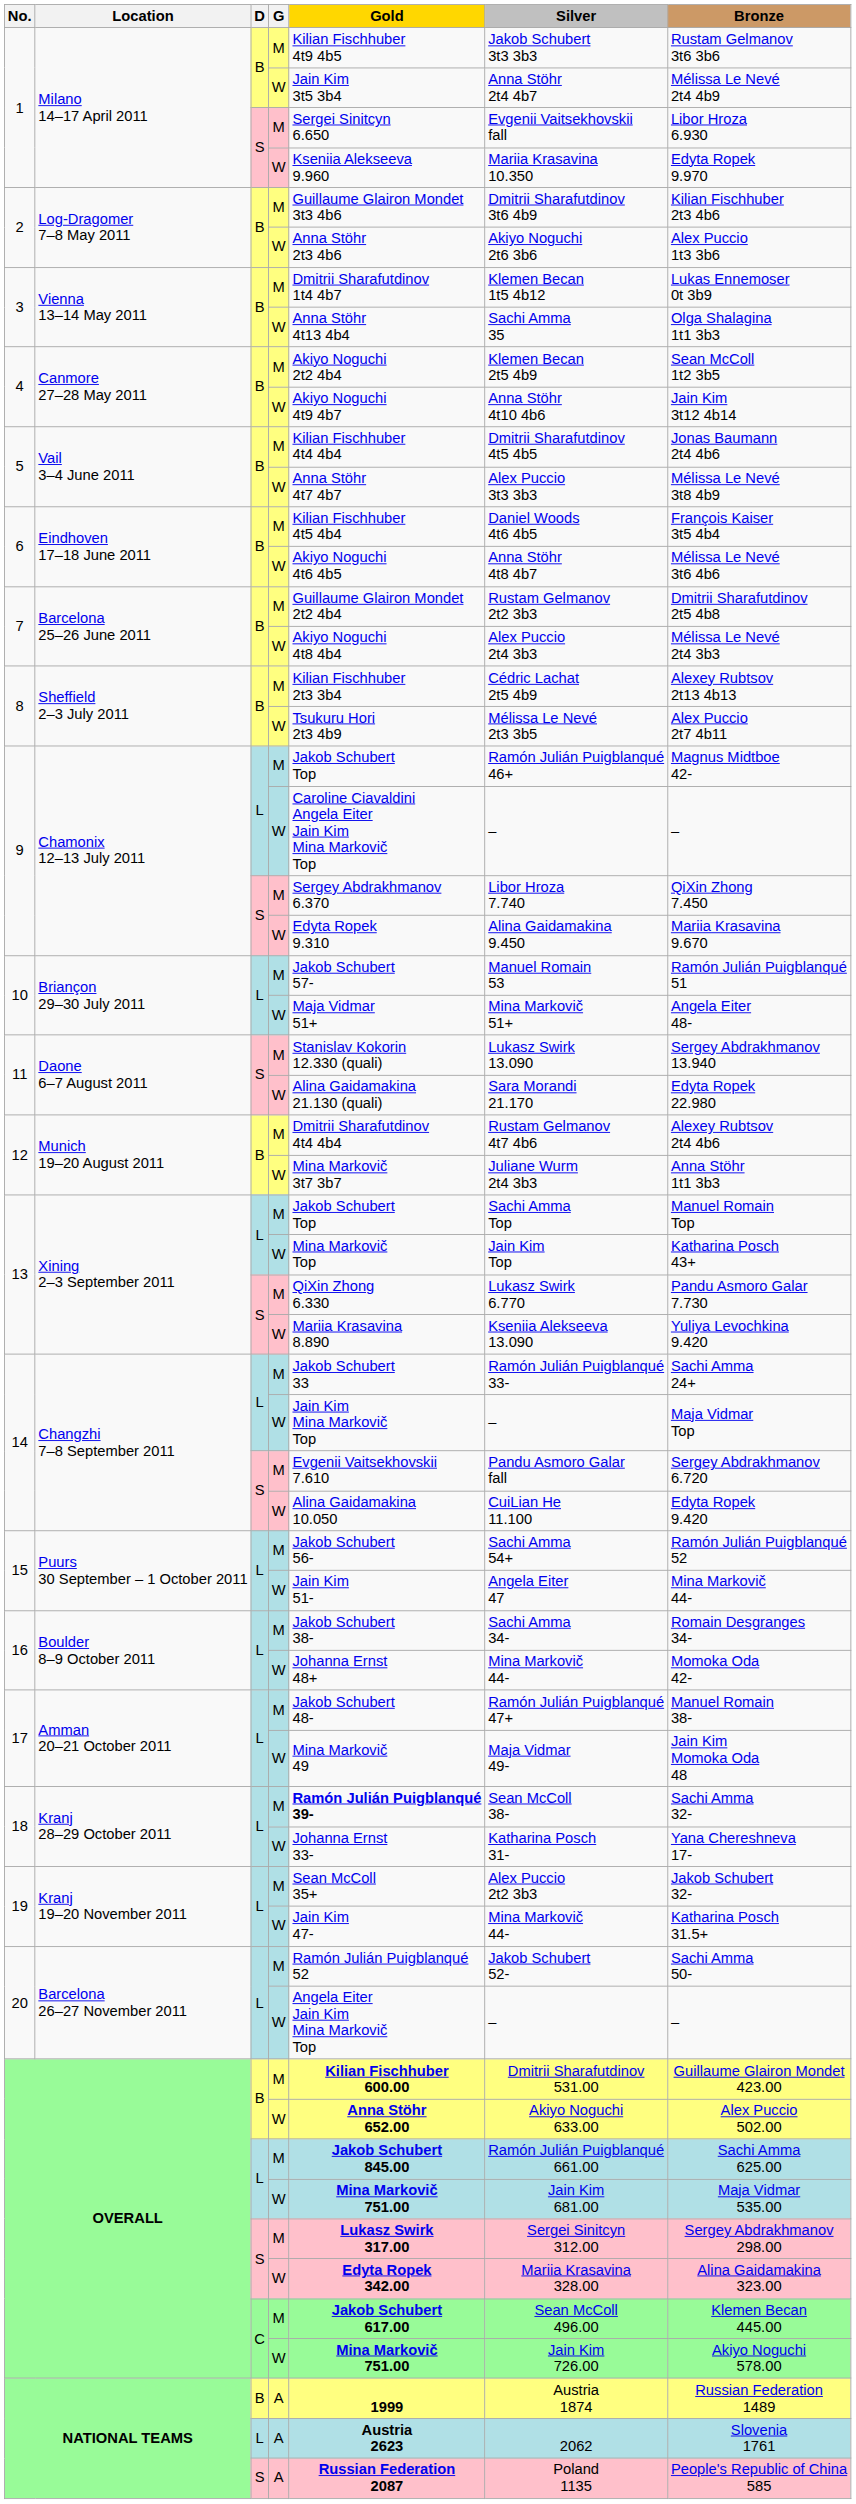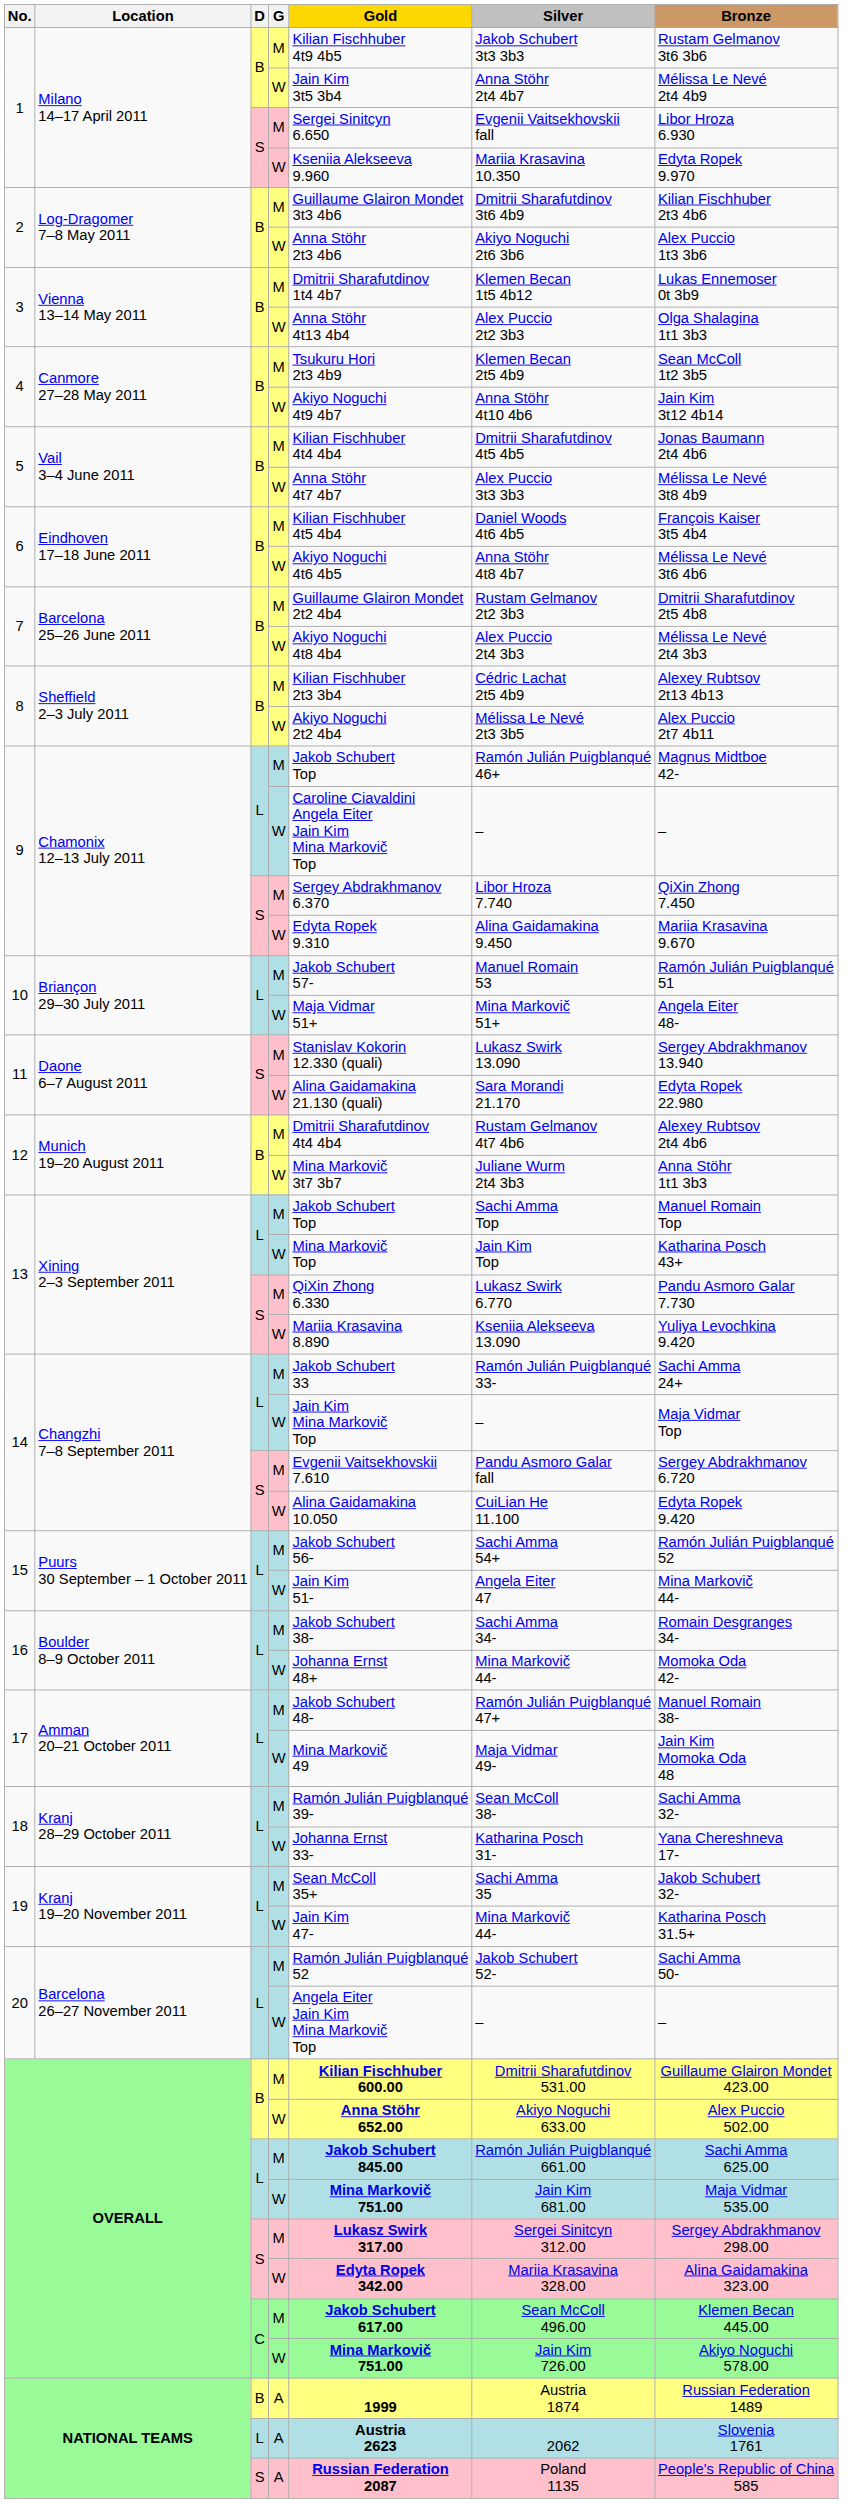(529, 327) Sachi Amma 35 -> (514, 327) Alex Puccio 2t2 3b3
(340, 367) Akiyo Noguchi 2t2 4b4 -> (334, 367) Tsukuru Hori 2t3 4b9
(334, 726) Tsukuru Hori 2t3 4b9 -> (340, 726) Akiyo Noguchi 2t2 4b4
(387, 1806) bold -> (380, 1806) normal
(527, 1886) Alex Puccio 2t2 3b3 -> (517, 1886) Sachi Amma 35
